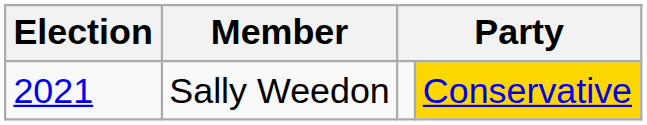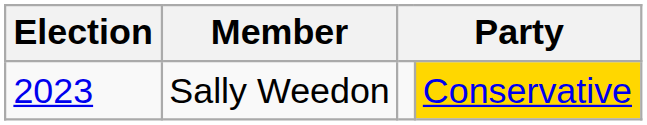(53, 89) 2021 -> (53, 89) 2023
